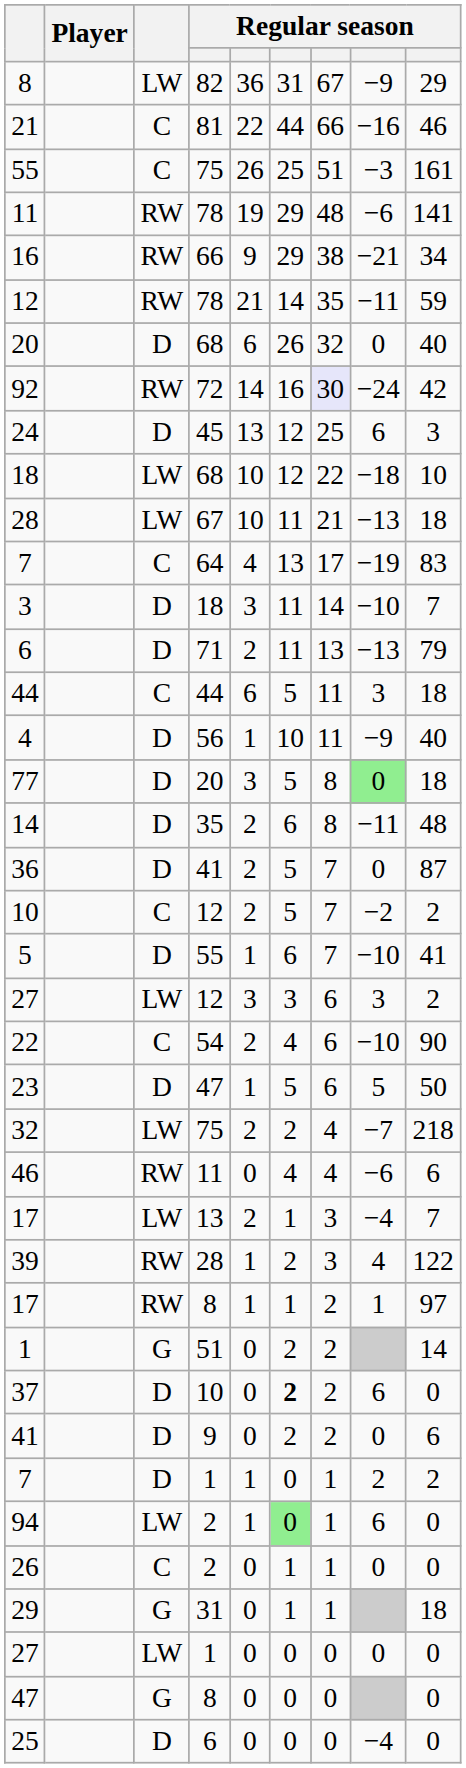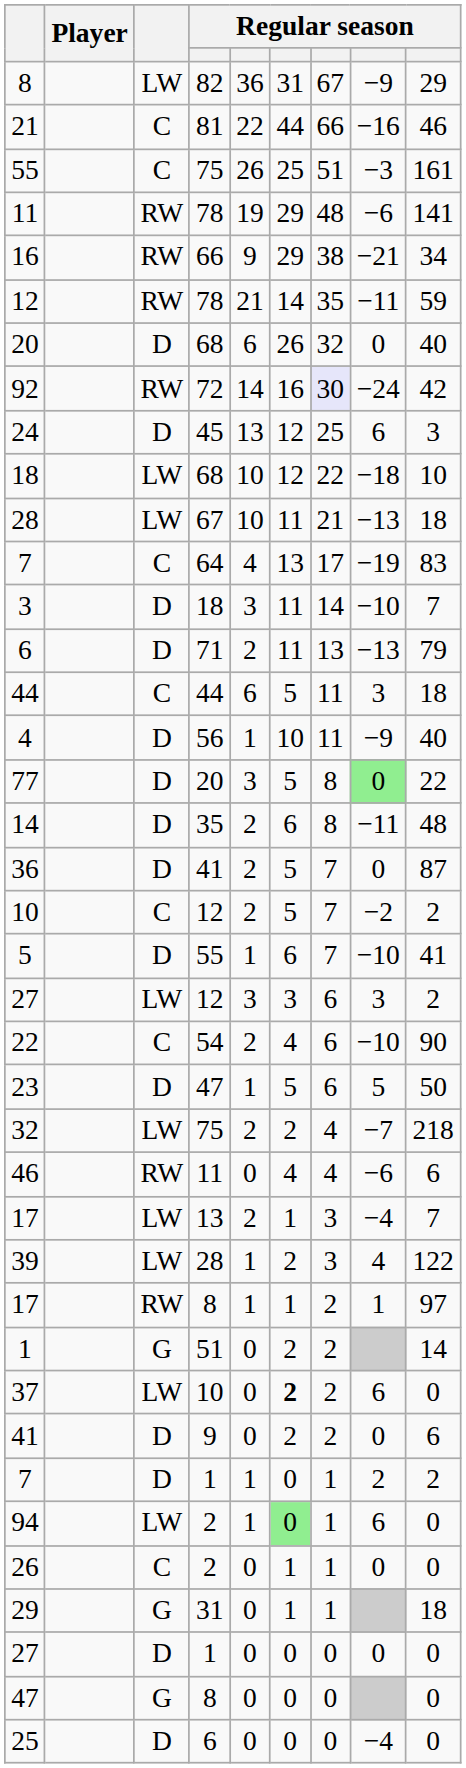(433, 780) 18 -> (433, 780) 22
(162, 1261) RW -> (162, 1261) LW
(162, 1392) D -> (162, 1392) LW
(162, 1653) LW -> (162, 1653) D
